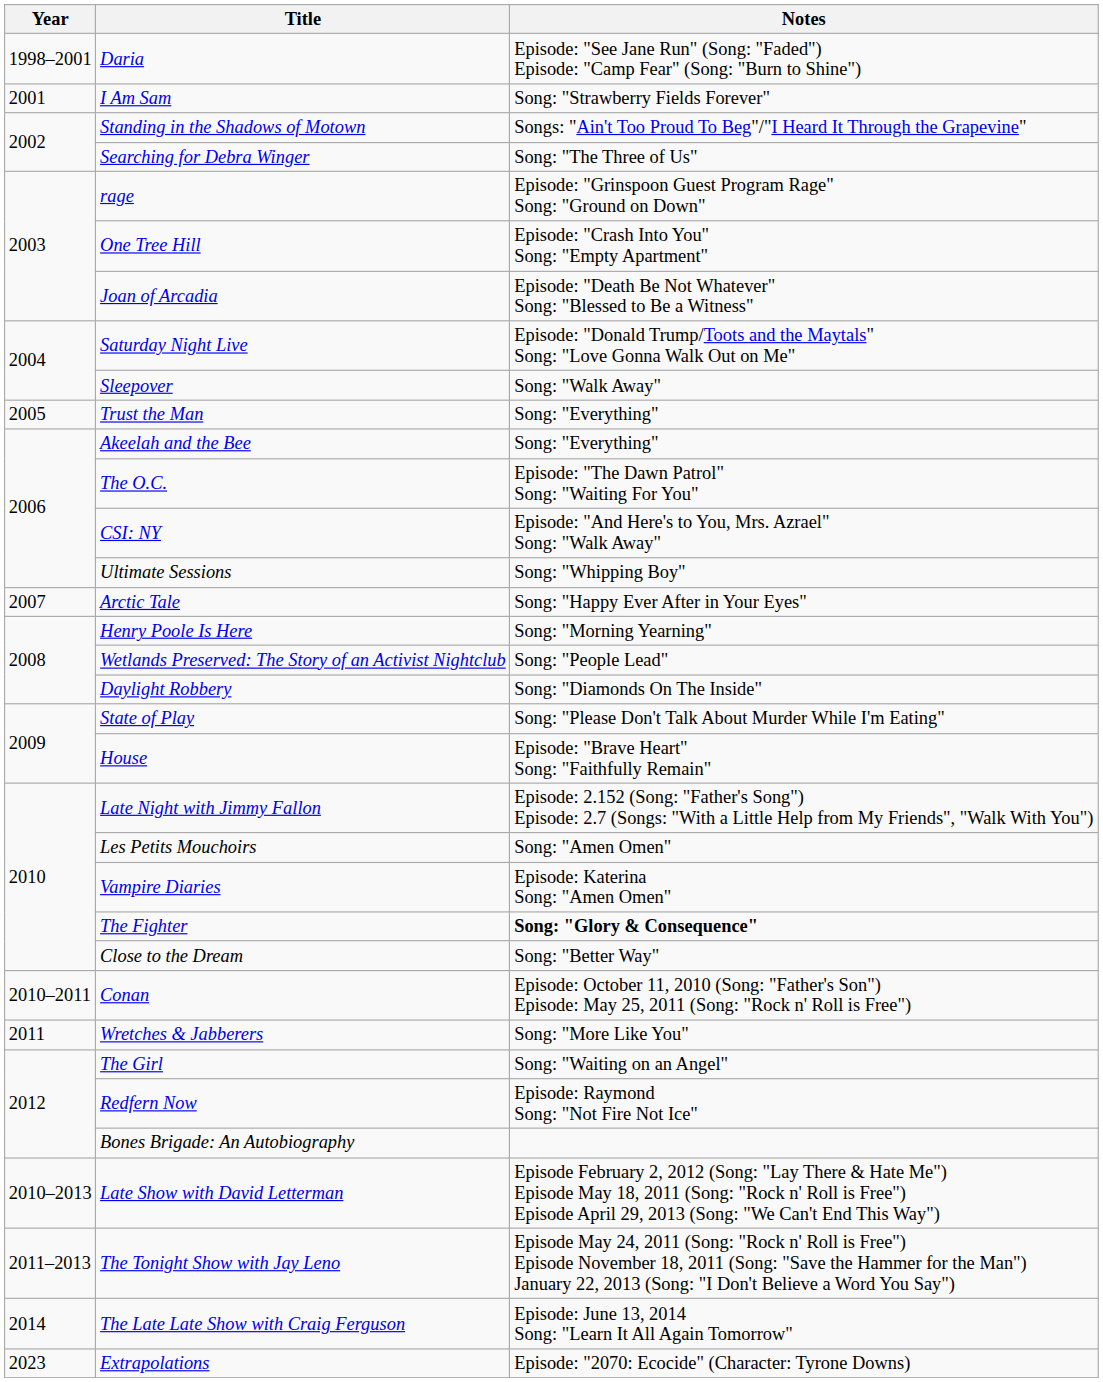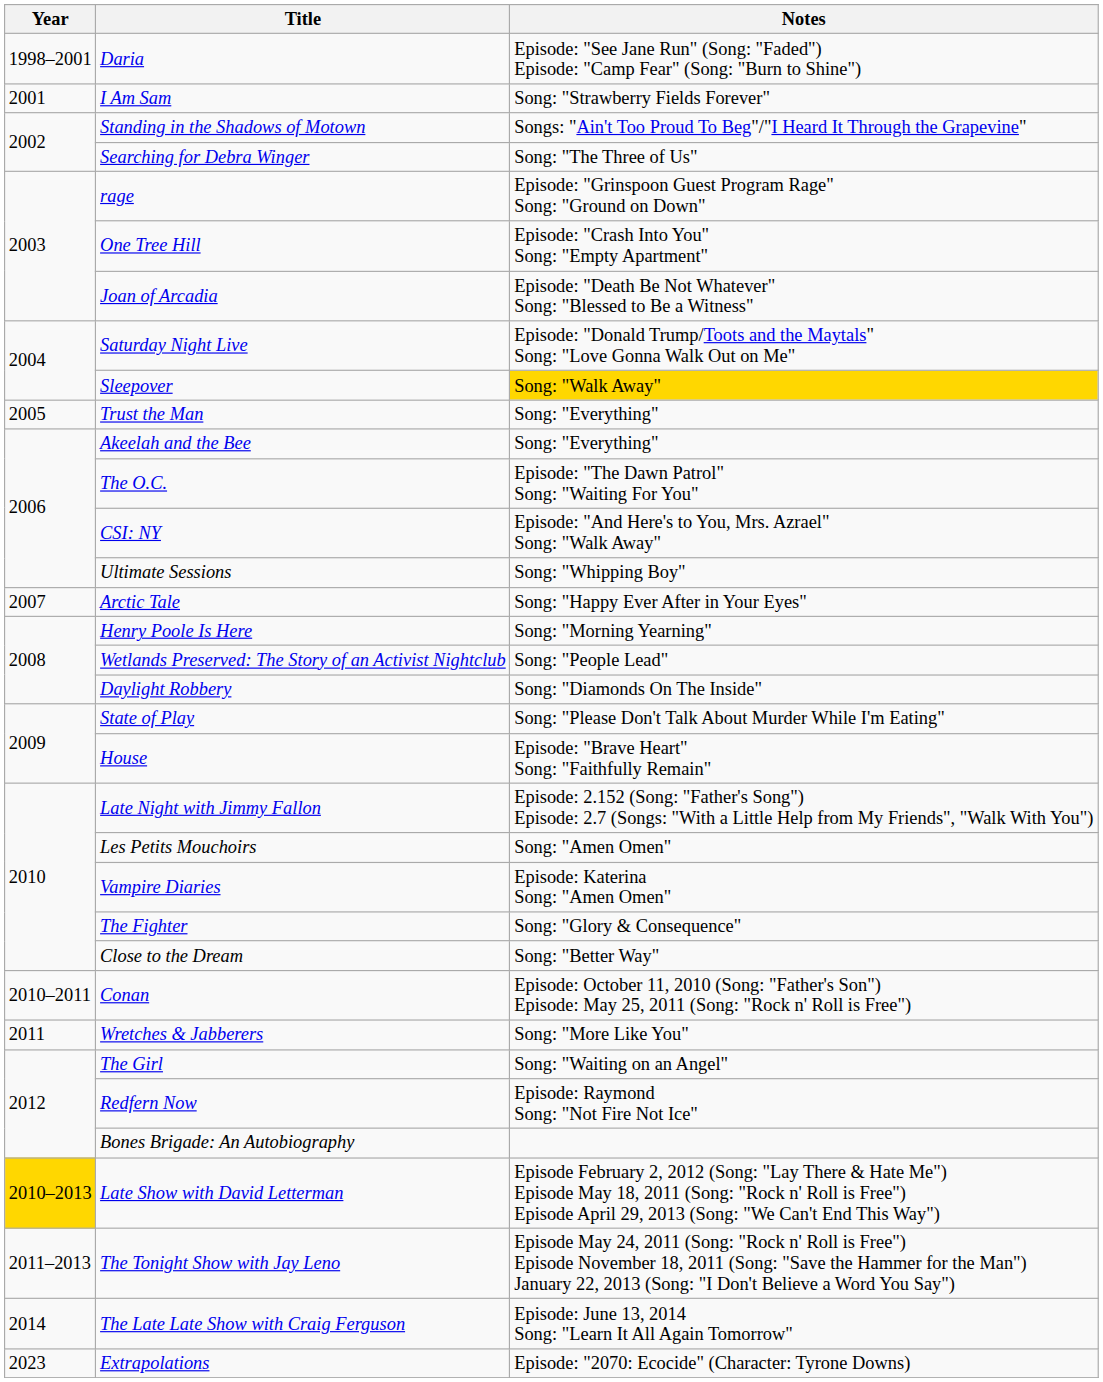(588, 385) no background -> (588, 385) gold background
(636, 926) bold -> (628, 926) normal
(50, 1192) no background -> (50, 1192) gold background
